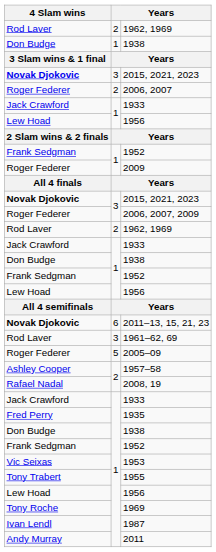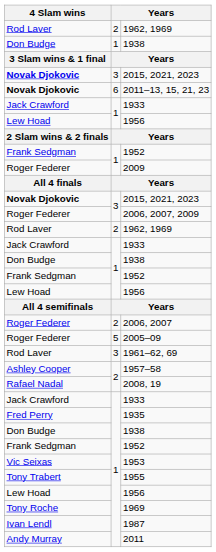rows swapped: (38, 90) <-> (43, 322)
rows swapped: (38, 353) <-> (29, 338)
